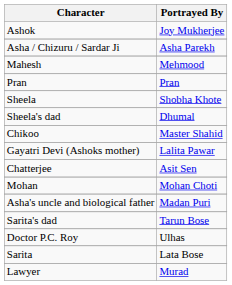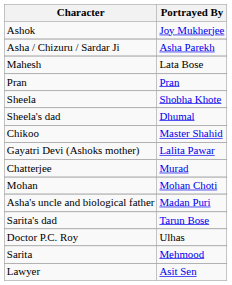(182, 64) Mehmood -> (181, 64) Lata Bose
(178, 168) Asit Sen -> (174, 168) Murad
(181, 254) Lata Bose -> (182, 254) Mehmood
(174, 271) Murad -> (178, 271) Asit Sen
